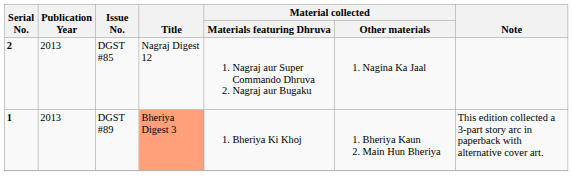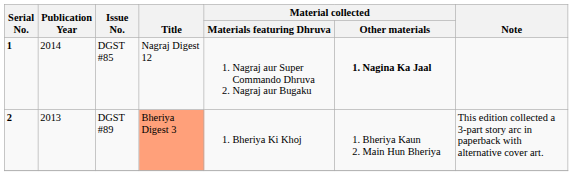(9, 45) 2 -> (9, 45) 1
(51, 45) 2013 -> (51, 45) 2014
(395, 68) normal -> (395, 68) bold
(9, 118) 1 -> (9, 118) 2
